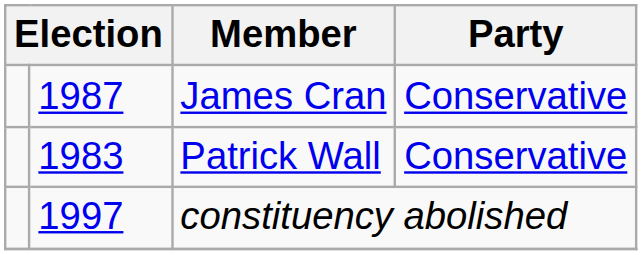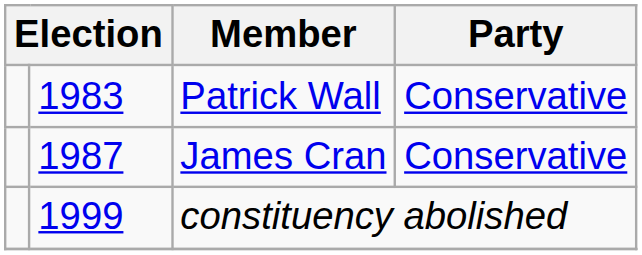rows swapped: (281, 156) <-> (283, 95)
(81, 216) 1997 -> (81, 216) 1999
